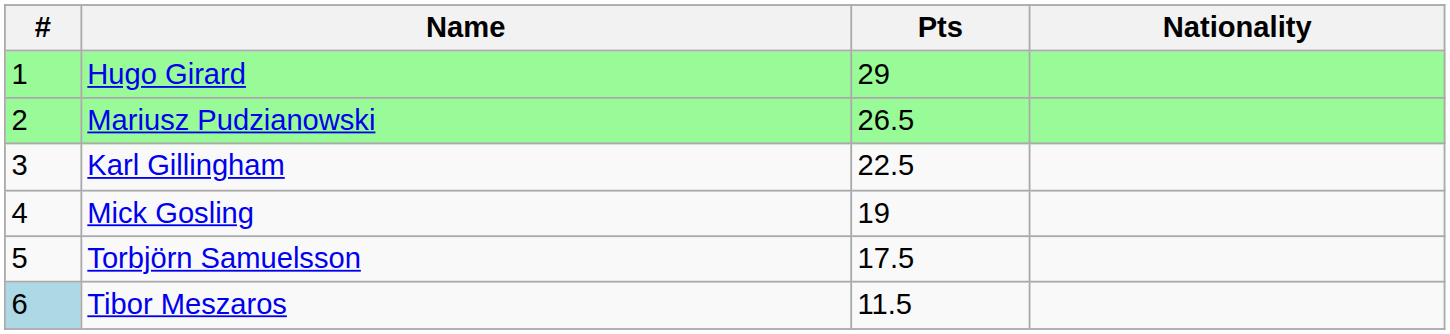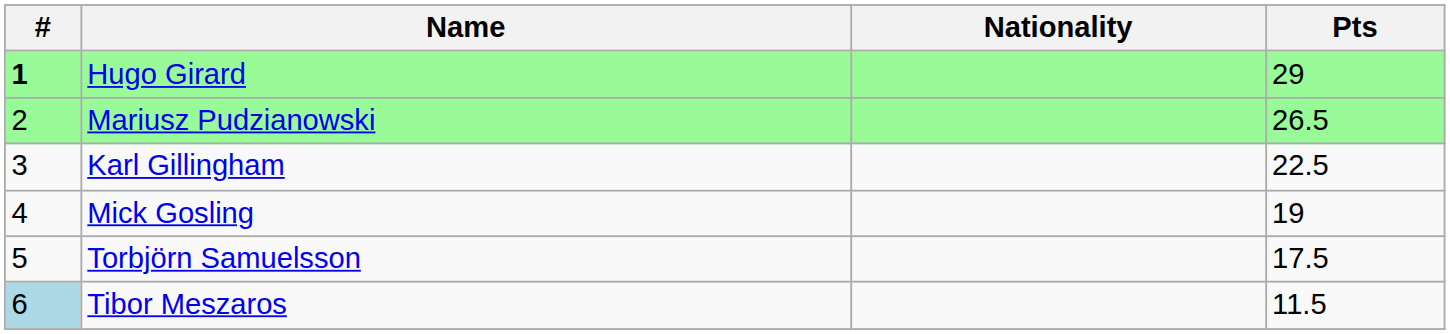columns swapped: (1237, 27) <-> (940, 27)
(20, 73) normal -> (20, 73) bold
